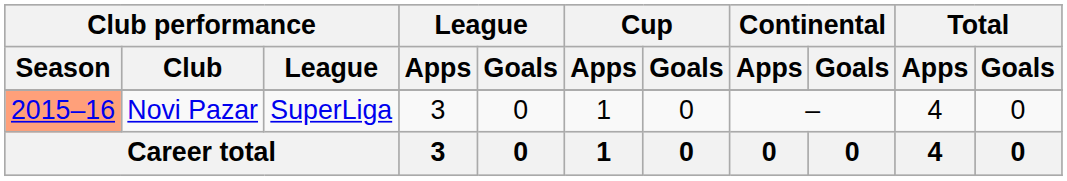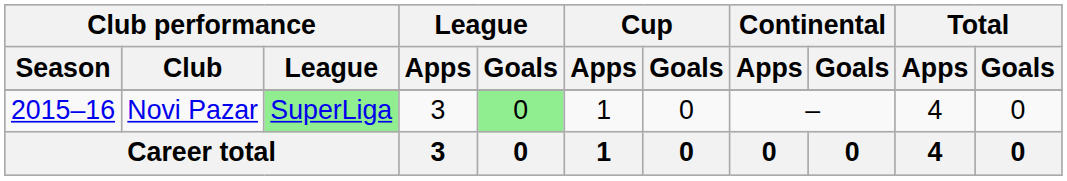(63, 110) lightsalmon background -> (63, 110) no background
(331, 110) no background -> (331, 110) lightgreen background
(521, 110) no background -> (521, 110) lightgreen background
